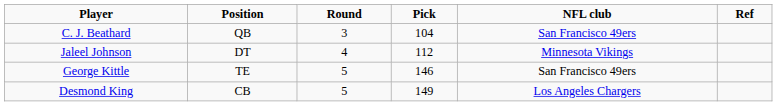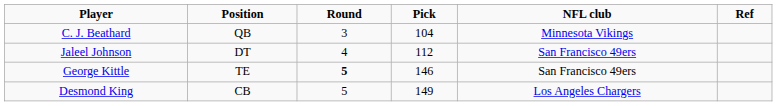(587, 33) San Francisco 49ers -> (587, 33) Minnesota Vikings
(587, 52) Minnesota Vikings -> (587, 52) San Francisco 49ers
(344, 71) normal -> (344, 71) bold
